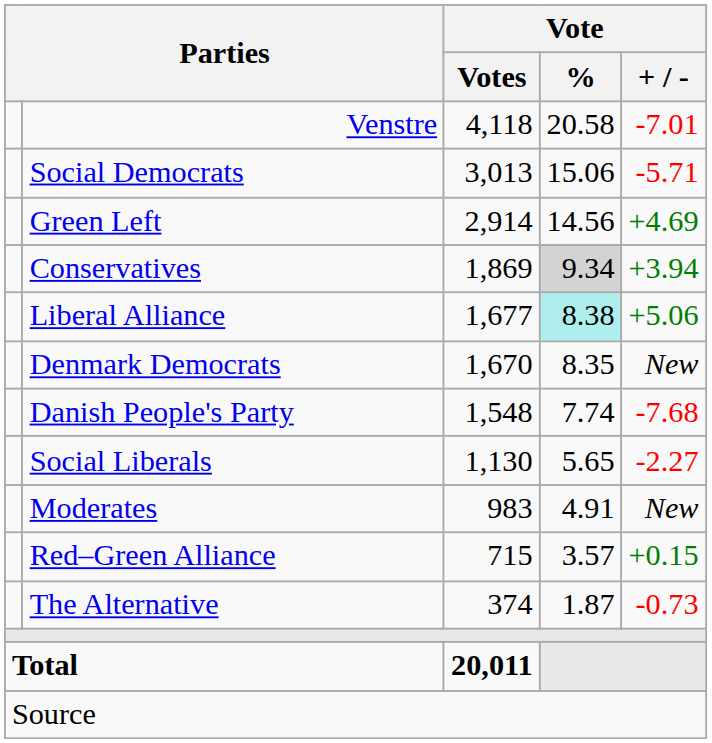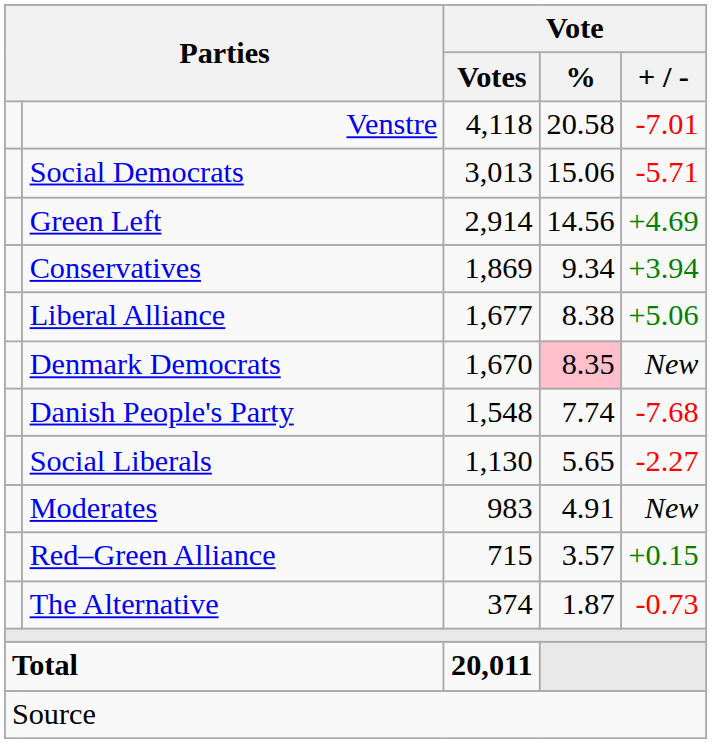(588, 268) lightgrey background -> (588, 268) no background
(588, 316) paleturquoise background -> (588, 316) no background
(588, 364) no background -> (588, 364) pink background
